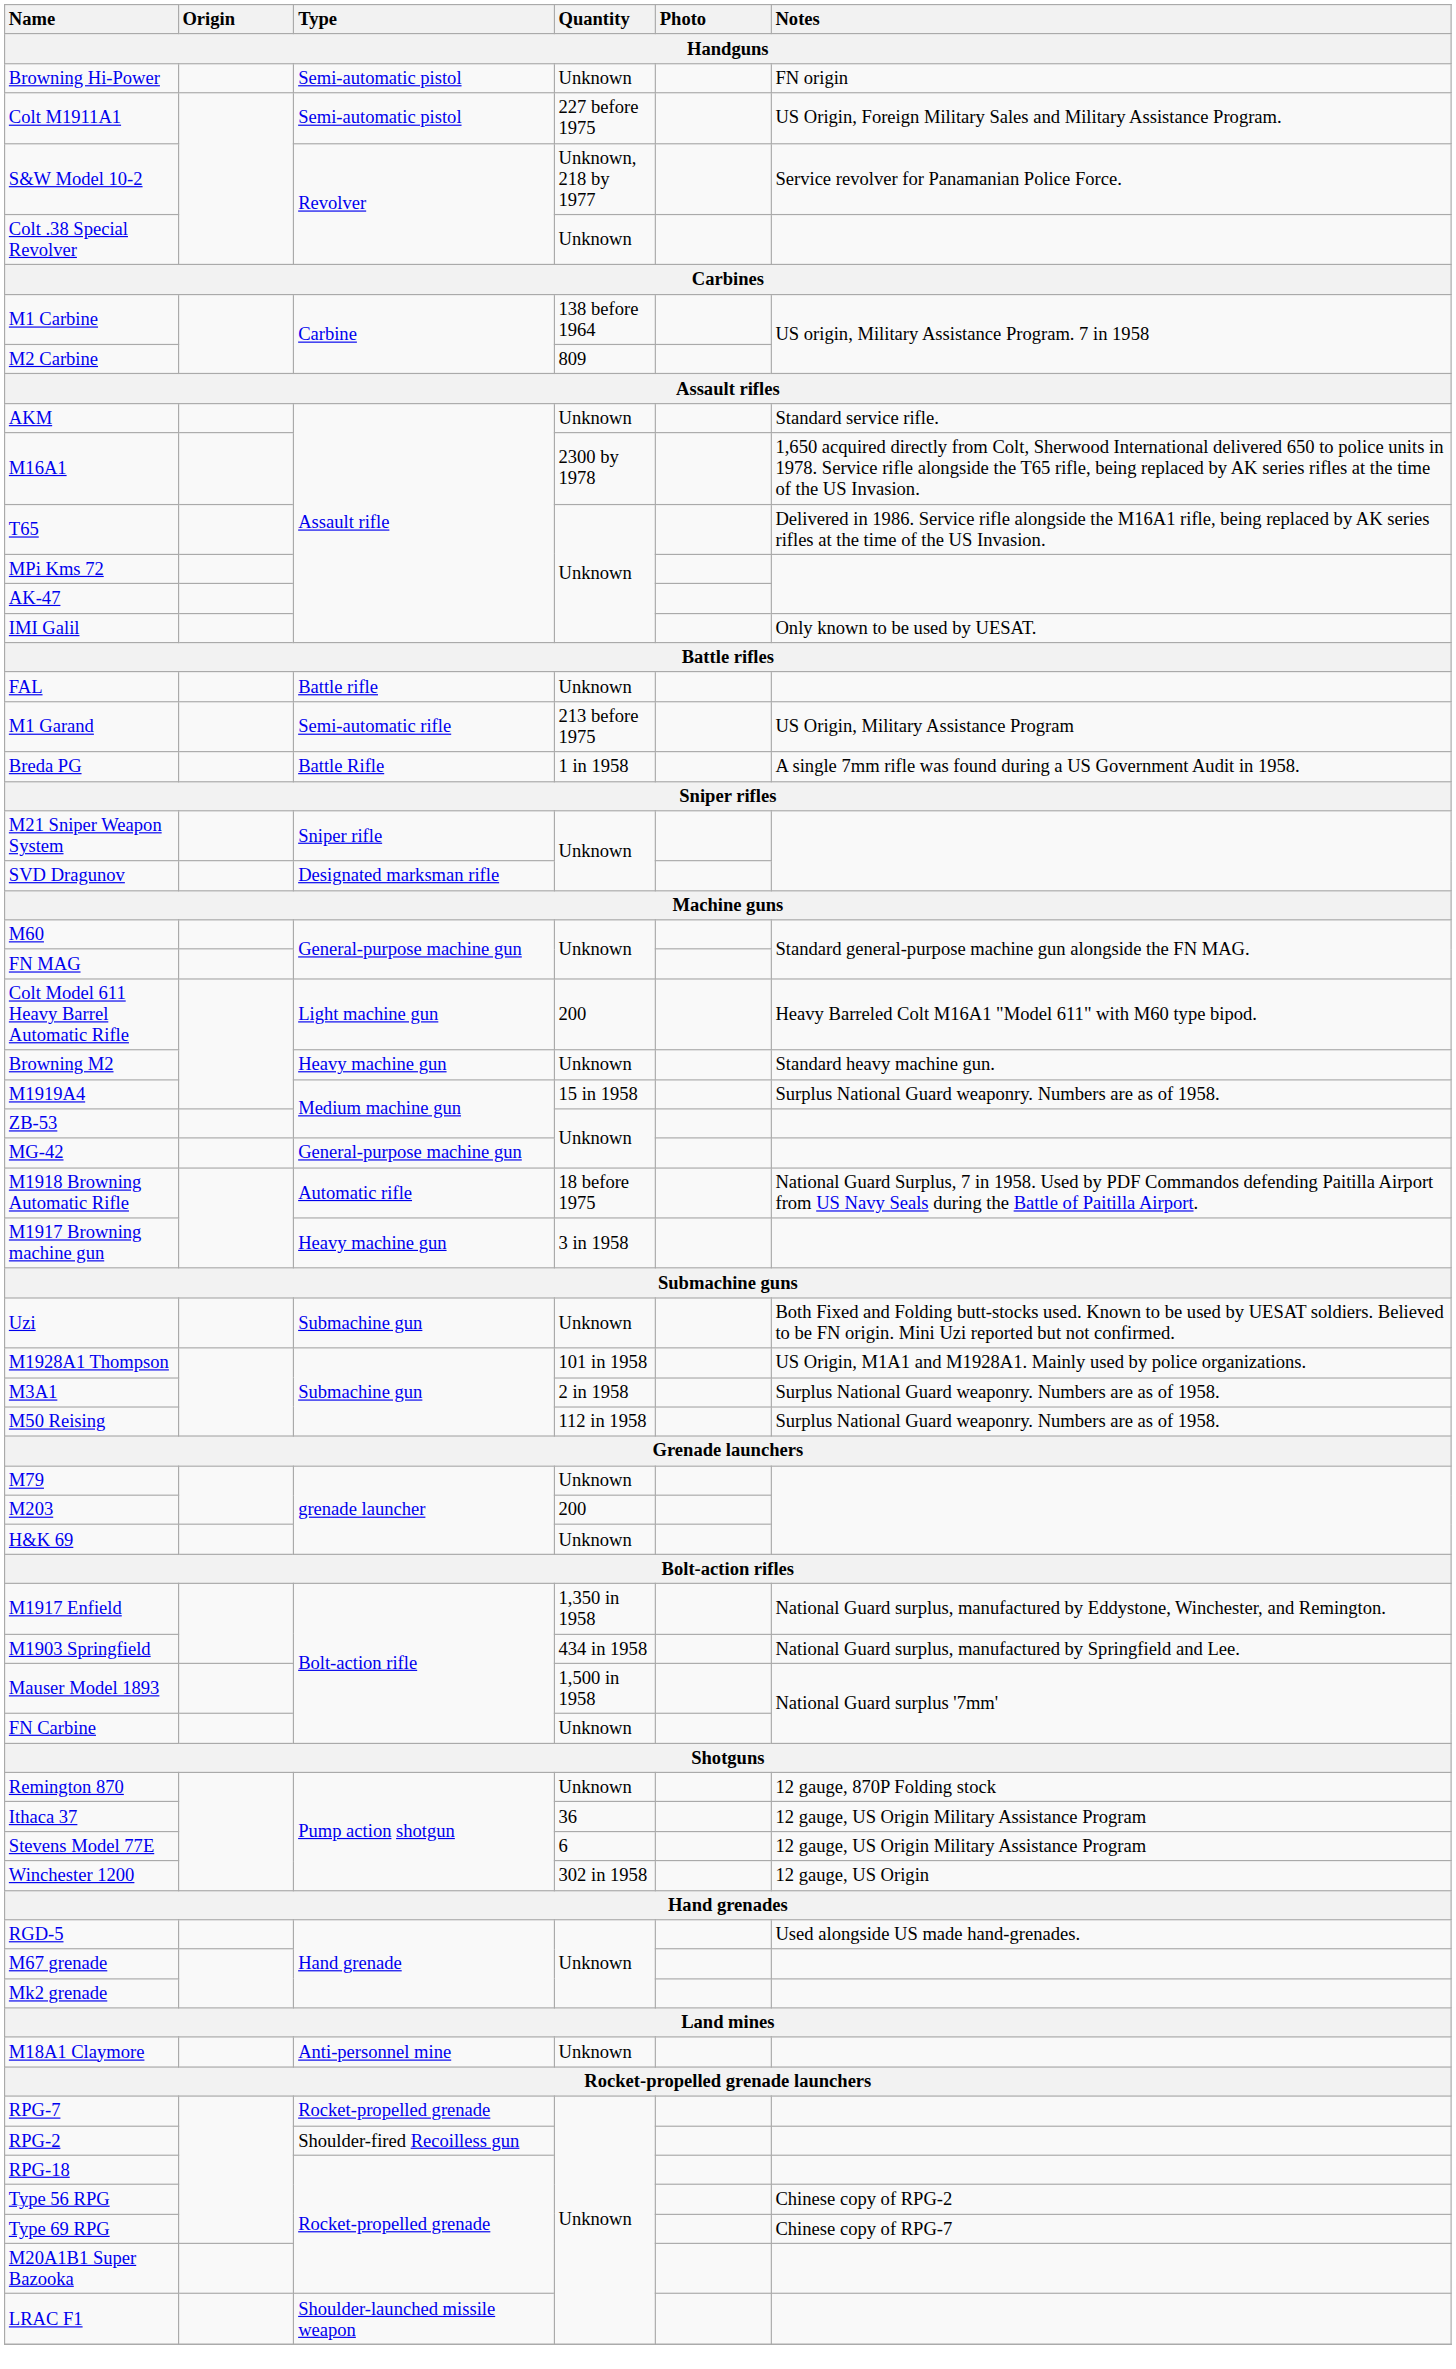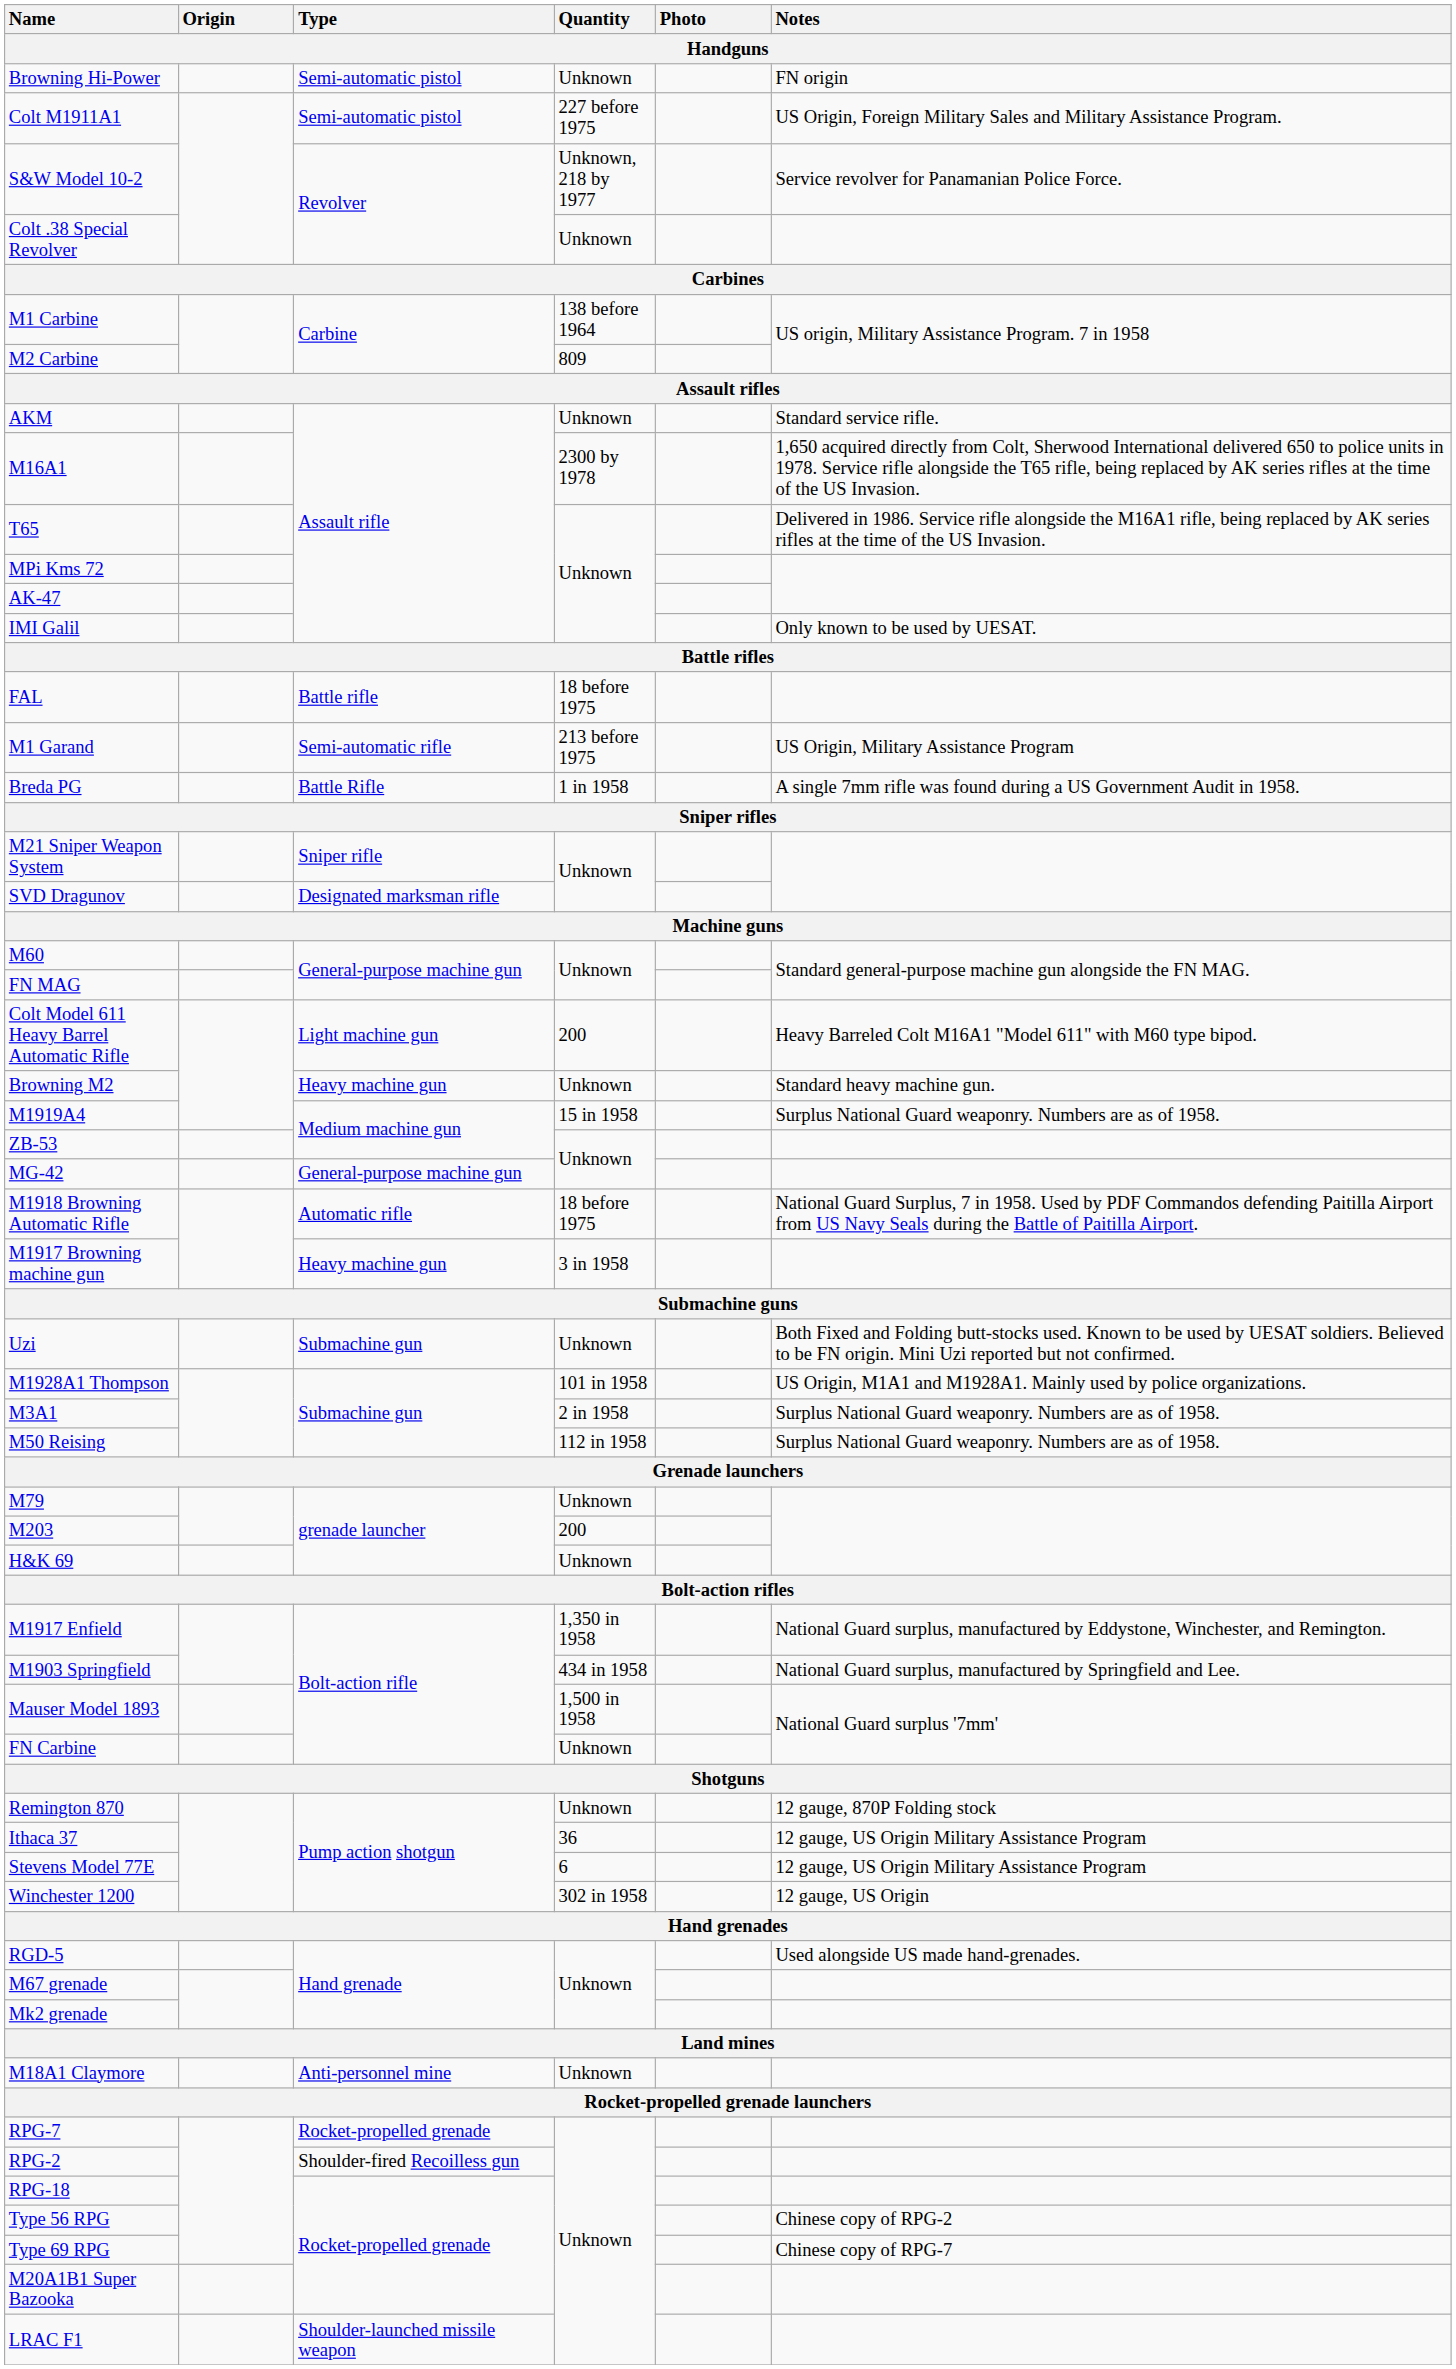(595, 686) Unknown -> (594, 697) 18 before 1975
